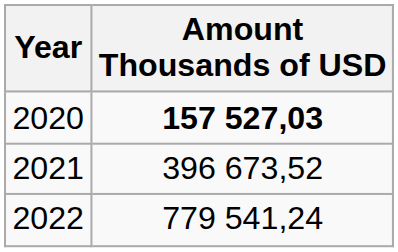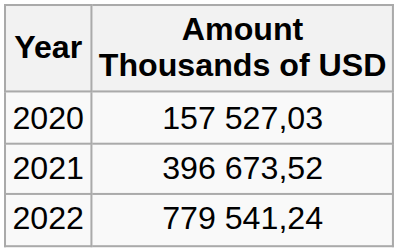(243, 117) bold -> (243, 117) normal
